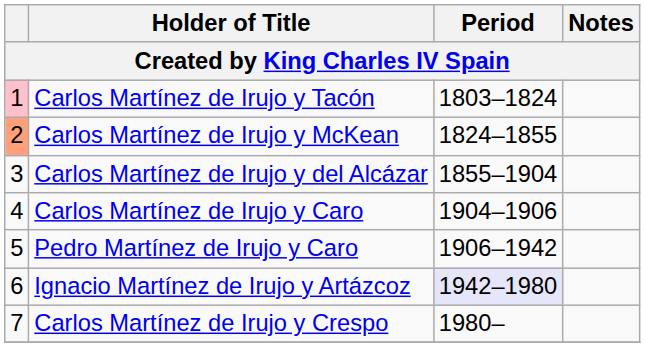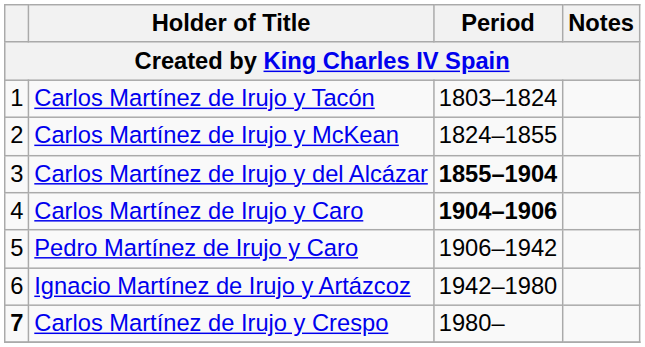(17, 98) pink background -> (17, 98) no background
(17, 135) lightsalmon background -> (17, 135) no background
(498, 173) normal -> (498, 173) bold
(498, 211) normal -> (498, 211) bold
(498, 286) lavender background -> (498, 286) no background
(17, 323) normal -> (17, 323) bold
